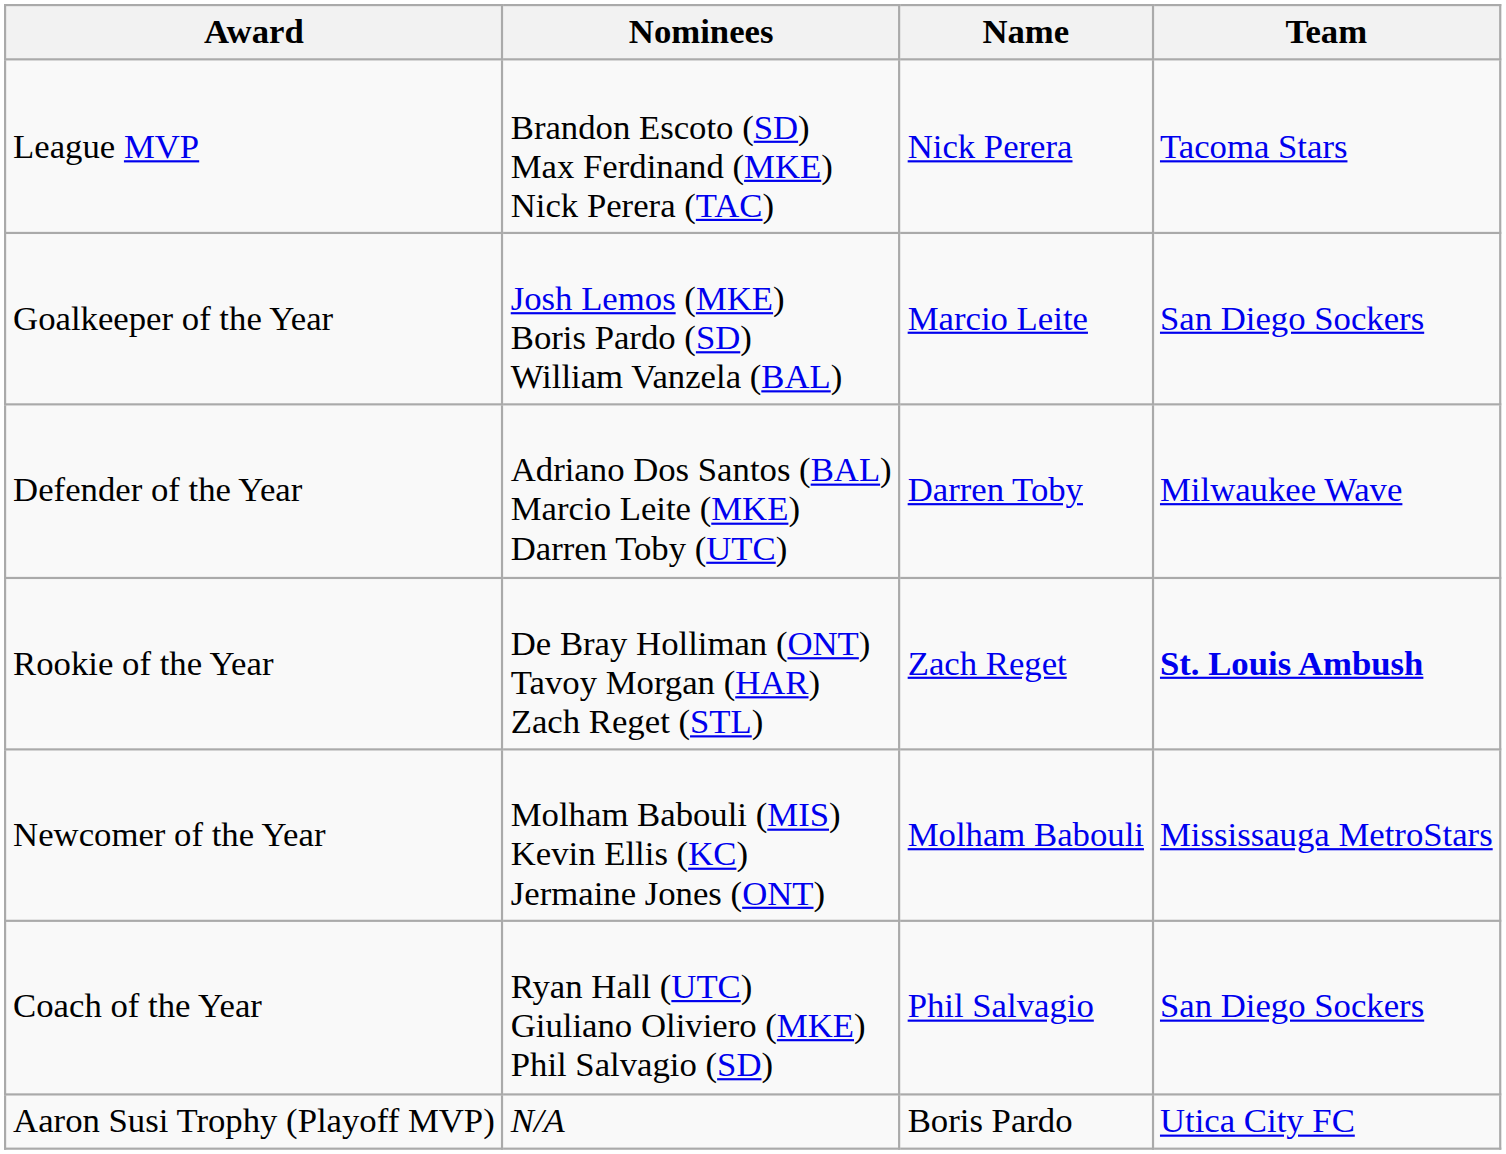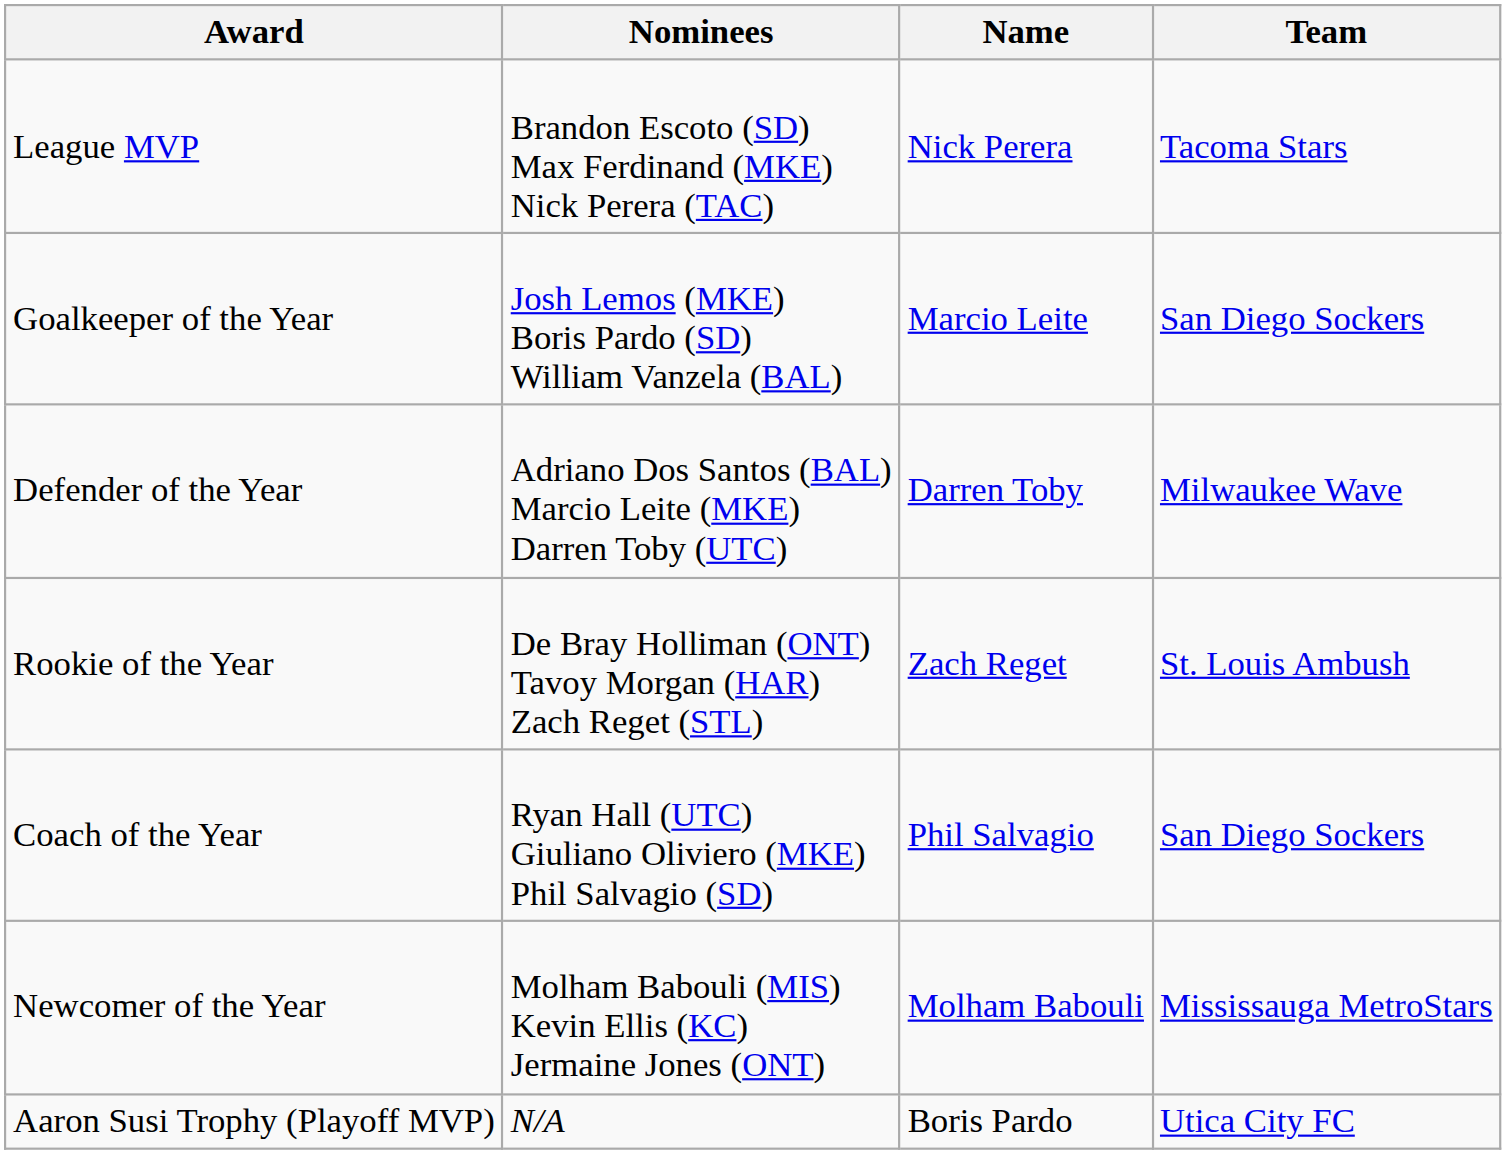(1292, 662) bold -> (1285, 662) normal
rows swapped: (169, 834) <-> (137, 1006)
